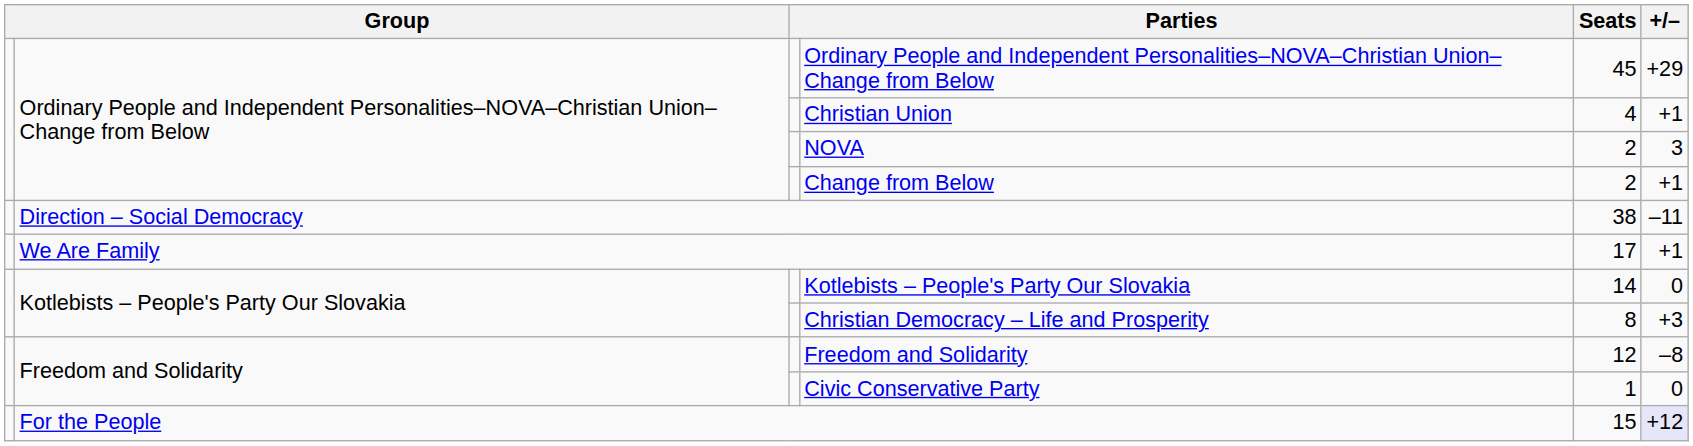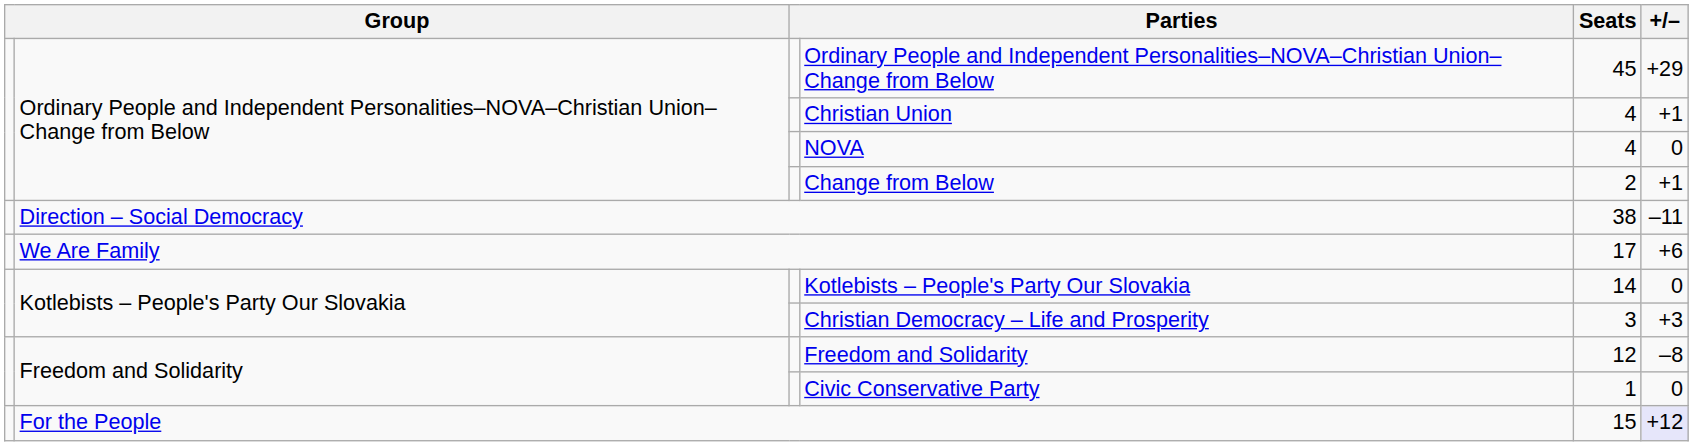(1631, 148) 2 -> (1631, 148) 4
(1677, 148) 3 -> (1677, 148) 0
(1671, 251) +1 -> (1671, 251) +6
(1631, 319) 8 -> (1631, 319) 3
